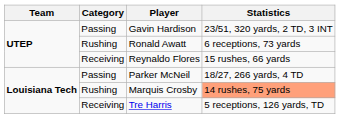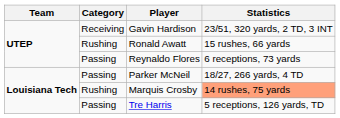(99, 28) Passing -> (103, 28) Receiving
(252, 43) 6 receptions, 73 yards -> (247, 43) 15 rushes, 66 yards
(103, 59) Receiving -> (99, 59) Passing
(247, 59) 15 rushes, 66 yards -> (252, 59) 6 receptions, 73 yards
(103, 105) Receiving -> (99, 105) Passing
